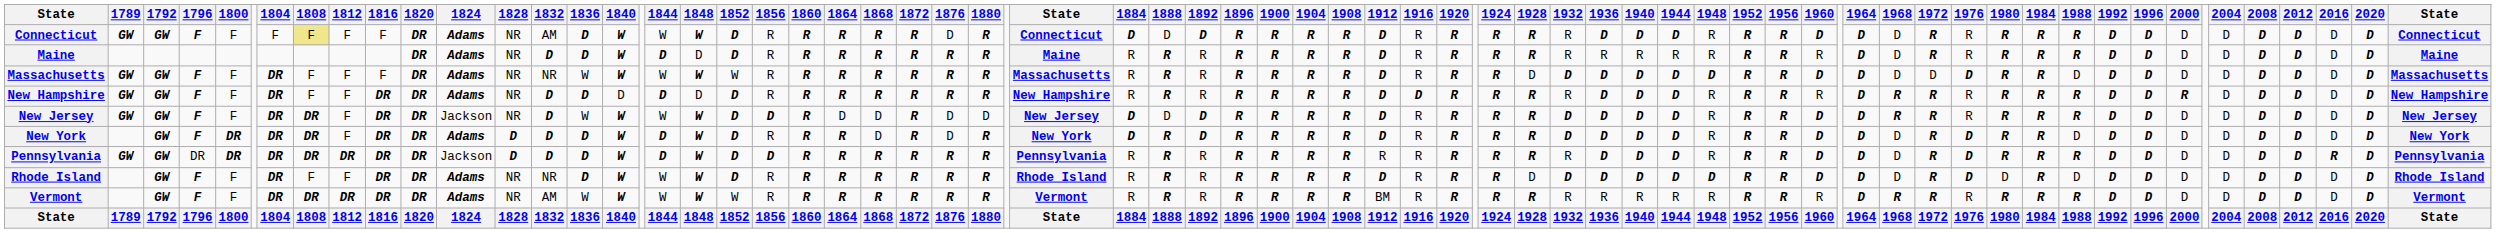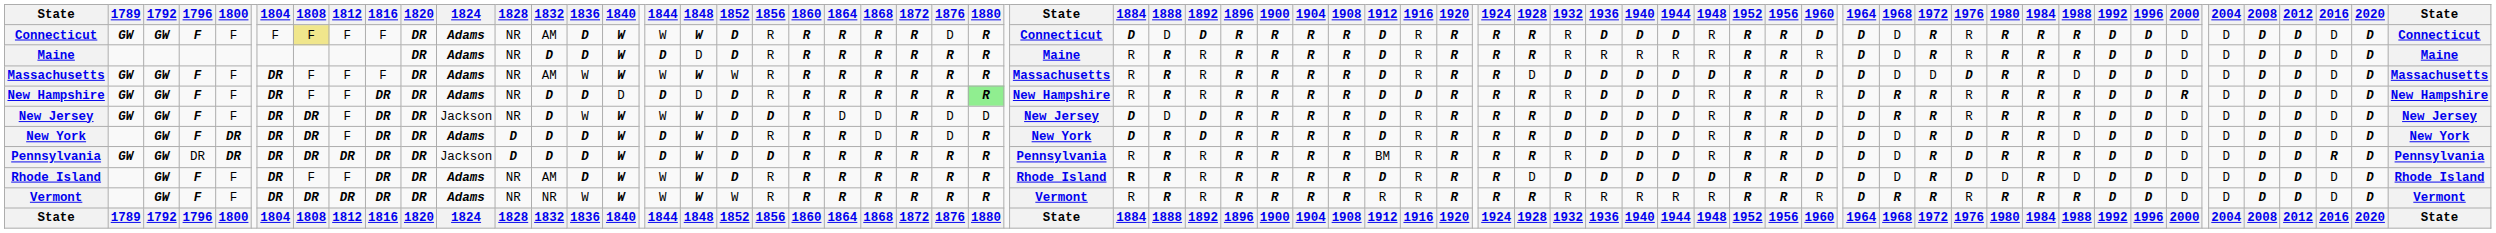(549, 76) NR -> (549, 76) AM
(986, 96) no background -> (986, 96) lightgreen background
(1383, 157) R -> (1383, 157) BM
(549, 177) NR -> (549, 177) AM
(1131, 177) normal -> (1131, 177) bold
(549, 198) AM -> (549, 198) NR
(1383, 198) BM -> (1383, 198) R
